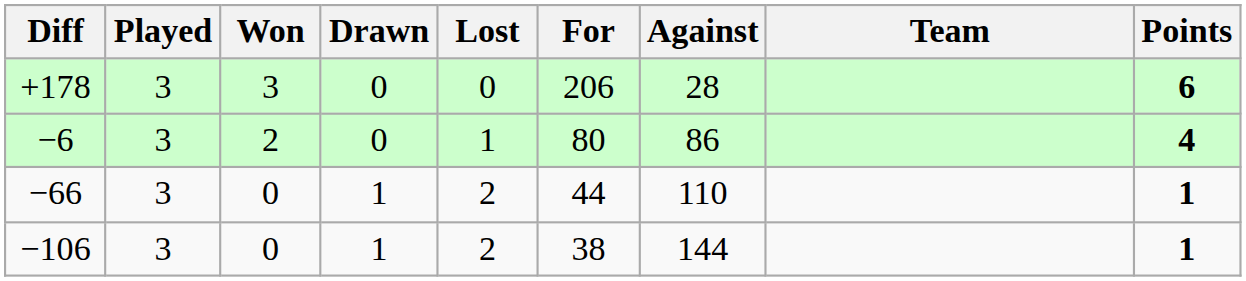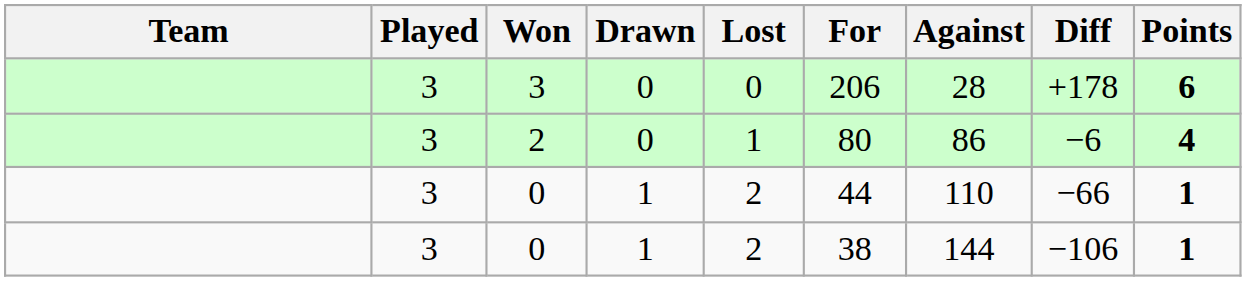columns swapped: (950, 31) <-> (56, 31)
